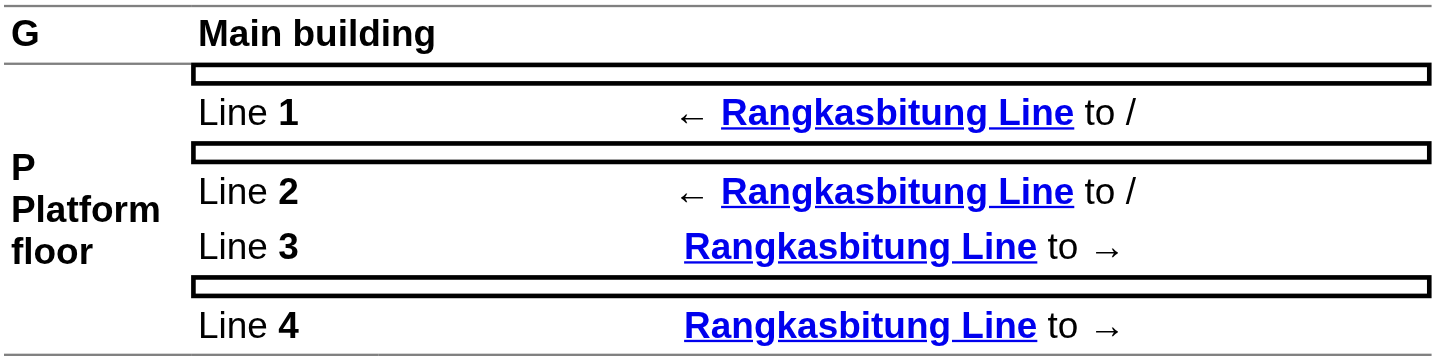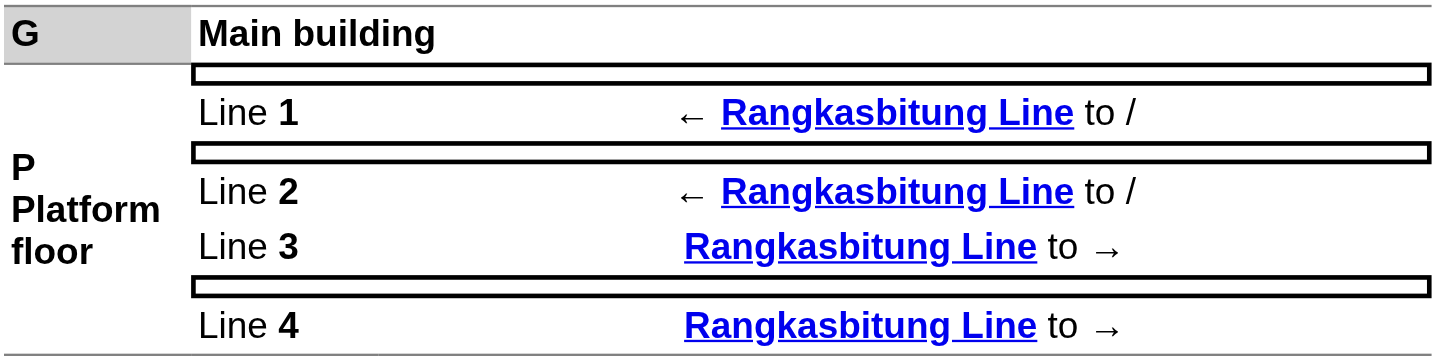(25, 34) no background -> (25, 34) lightgrey background
